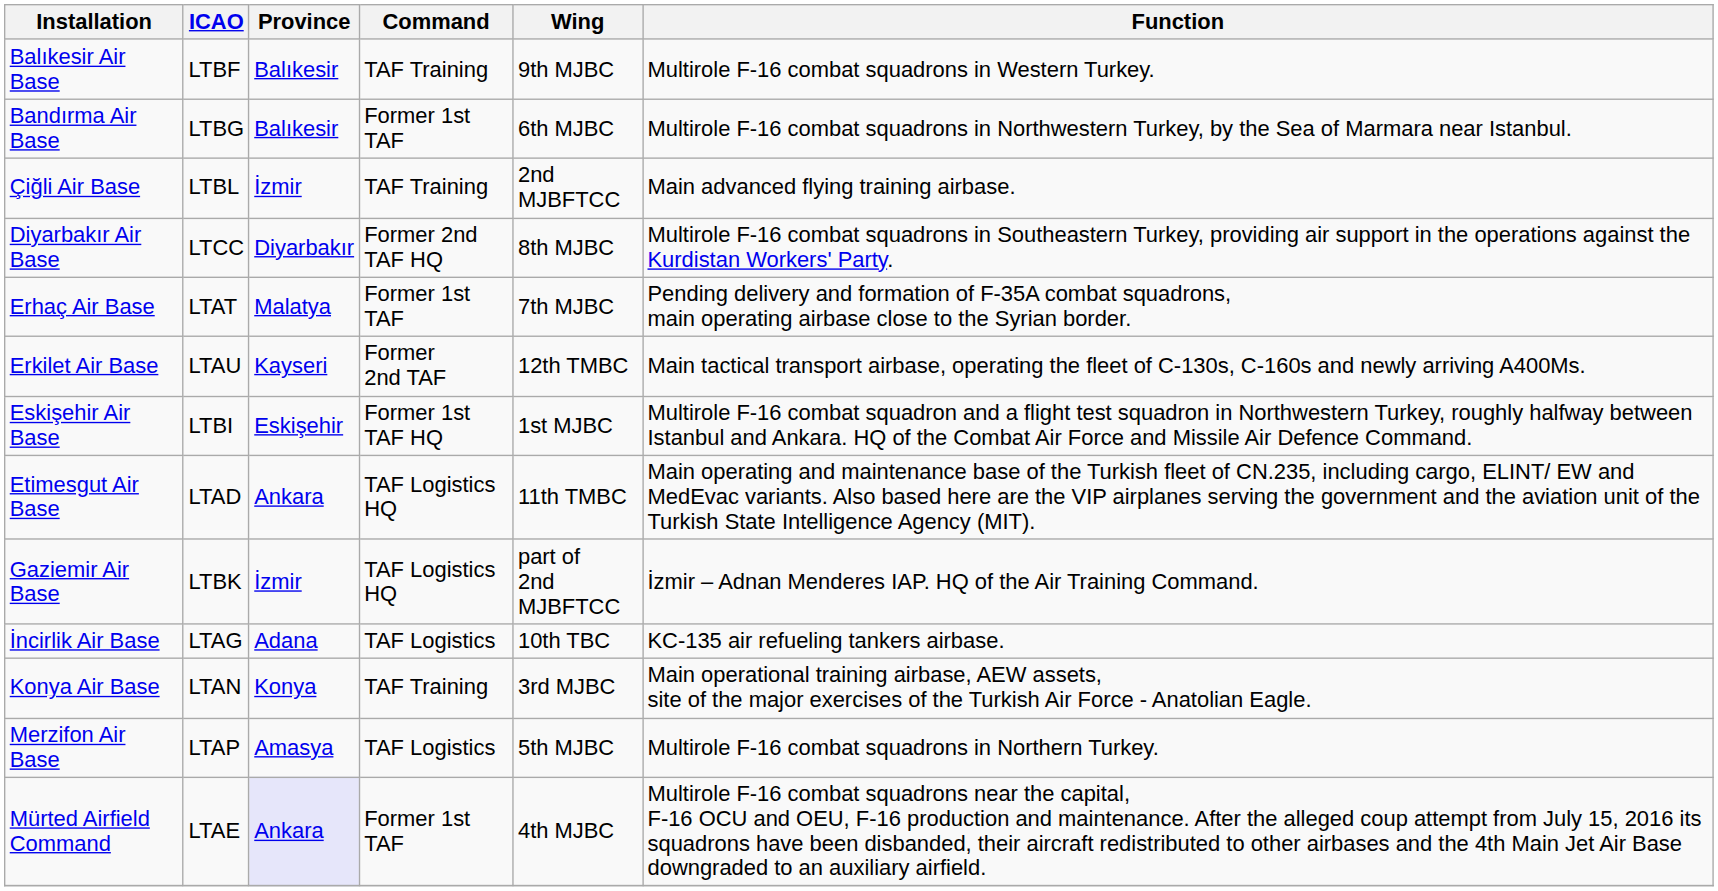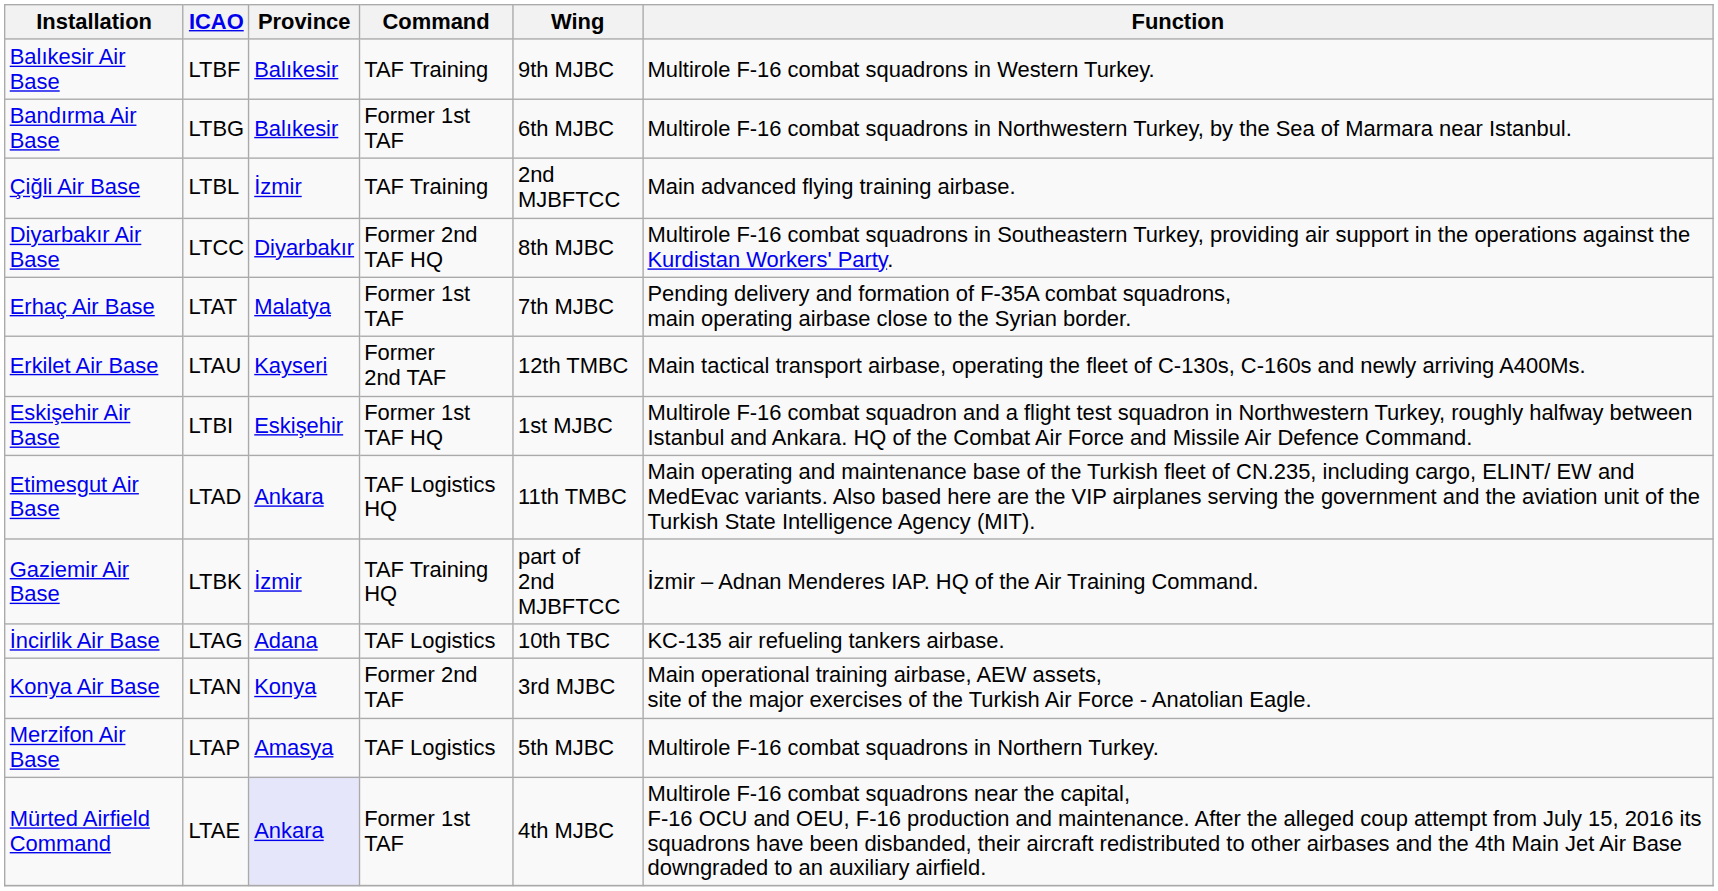(430, 581) TAF Logistics HQ -> (426, 581) TAF Training HQ
(426, 687) TAF Training -> (421, 687) Former 2nd TAF
